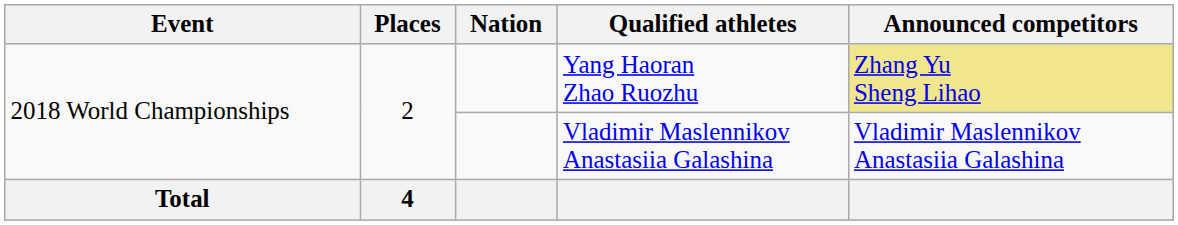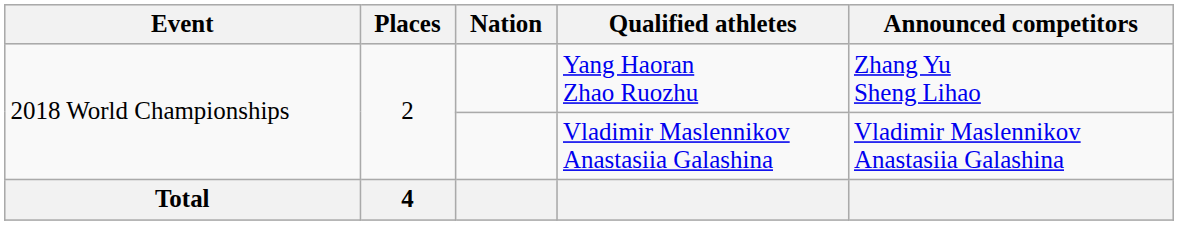(917, 77) khaki background -> (917, 77) no background
